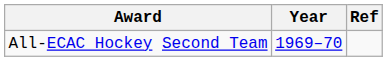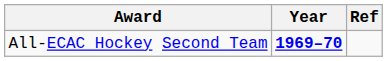(309, 44) normal -> (309, 44) bold
